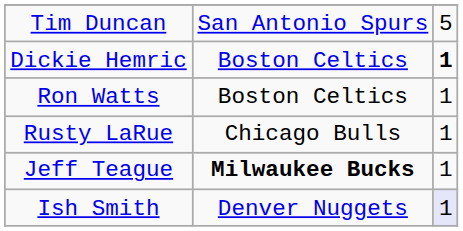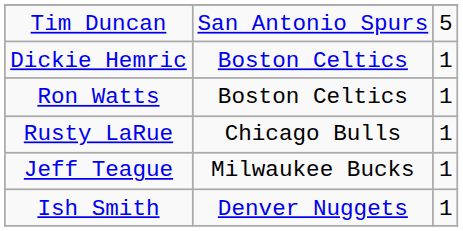(446, 60) bold -> (446, 60) normal
(313, 171) bold -> (313, 171) normal
(446, 208) lavender background -> (446, 208) no background
